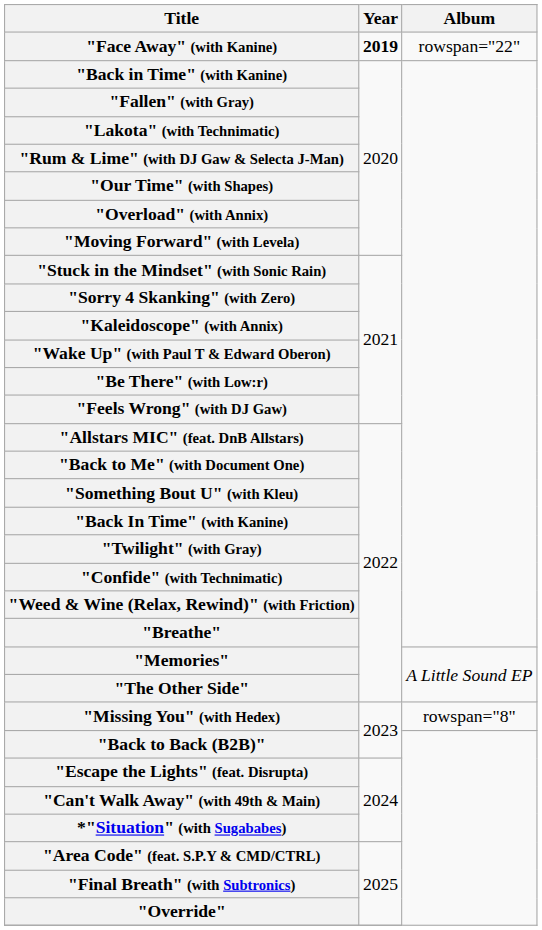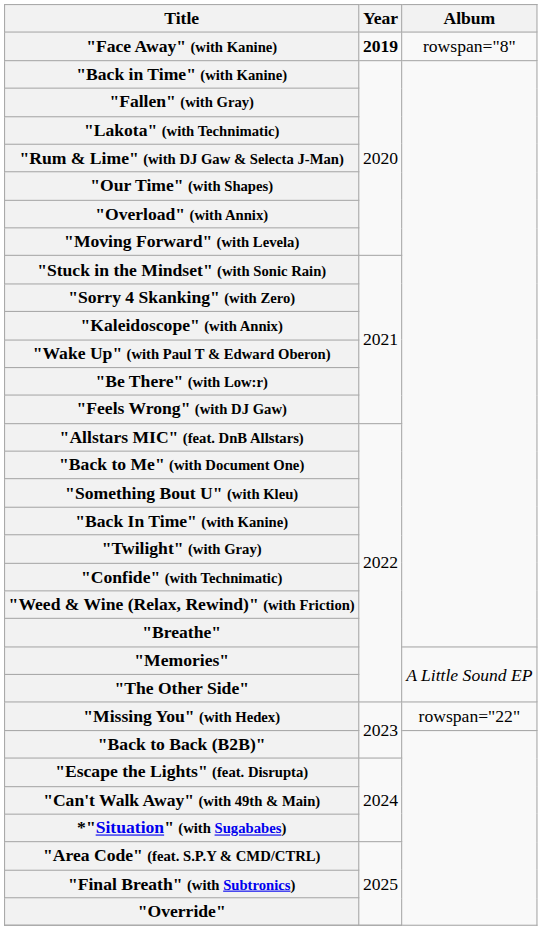(469, 46) rowspan="22" -> (469, 46) rowspan="8"
(469, 716) rowspan="8" -> (469, 716) rowspan="22"
